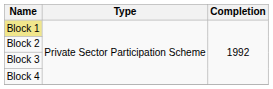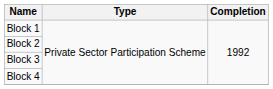(23, 28) khaki background -> (23, 28) no background
